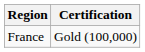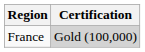(95, 36) no background -> (95, 36) lightgrey background
